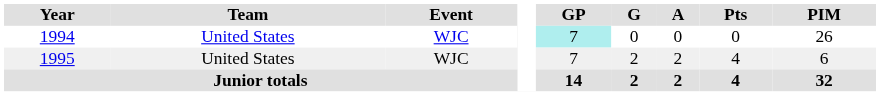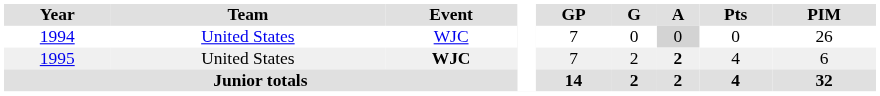(574, 36) paleturquoise background -> (574, 36) no background
(678, 36) no background -> (678, 36) lightgrey background
(451, 58) normal -> (451, 58) bold
(678, 58) normal -> (678, 58) bold
